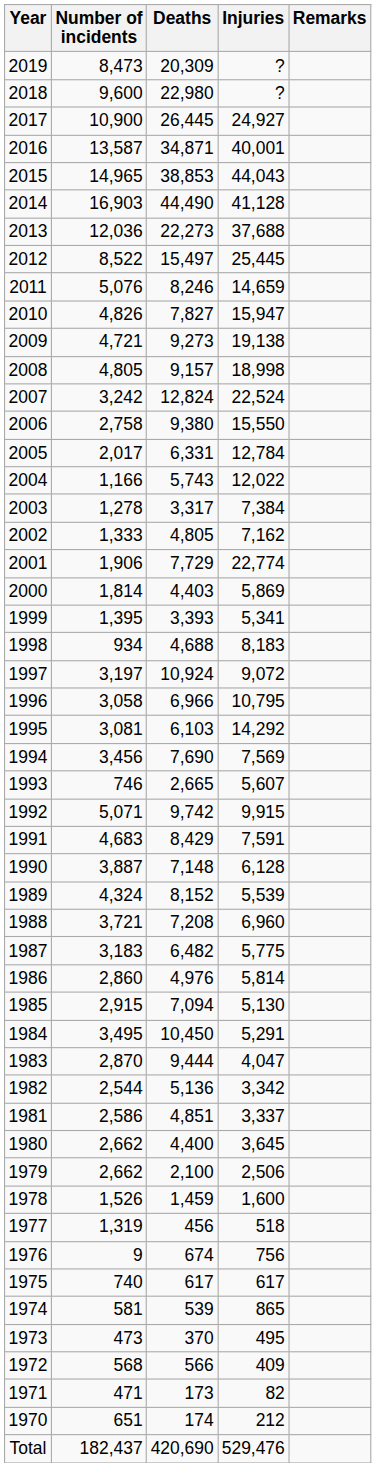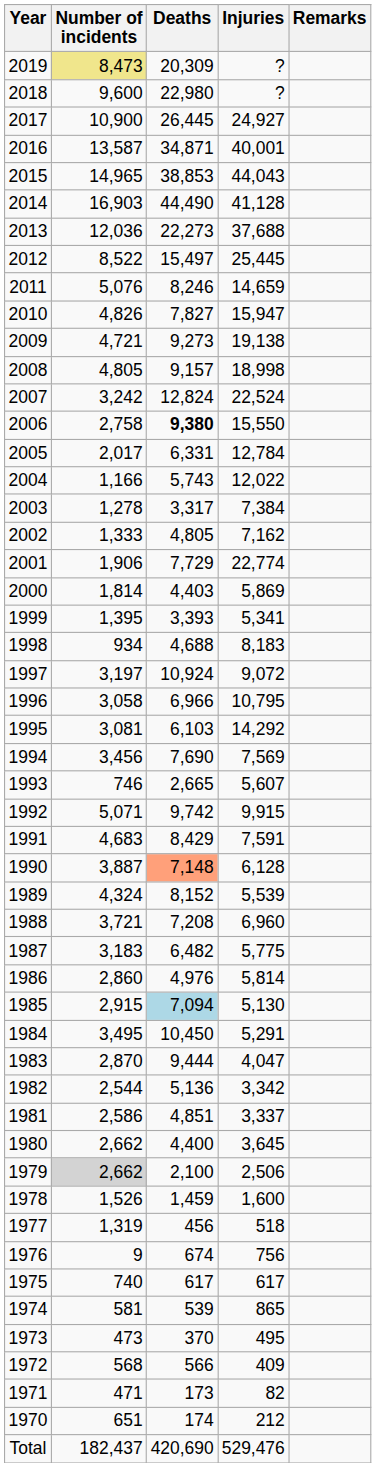(121, 65) no background -> (121, 65) khaki background
(192, 425) normal -> (192, 425) bold
(192, 867) no background -> (192, 867) lightsalmon background
(192, 1006) no background -> (192, 1006) lightblue background
(121, 1171) no background -> (121, 1171) lightgrey background
